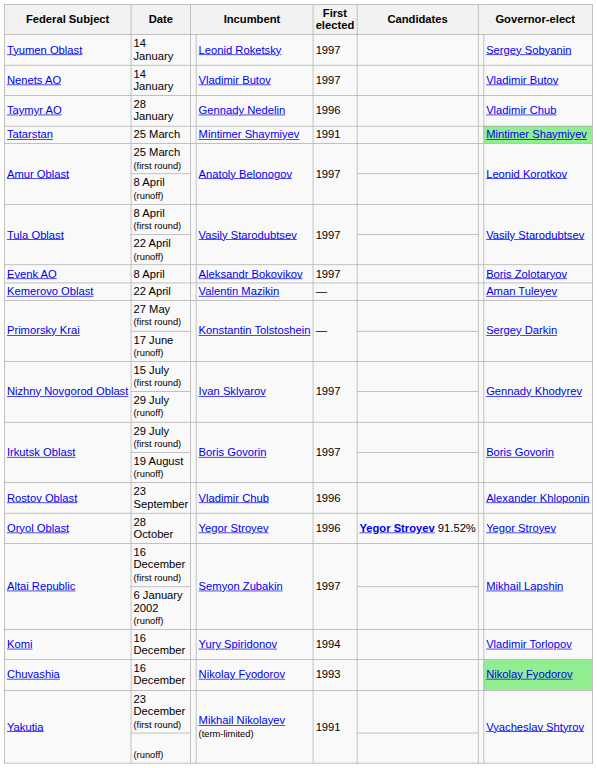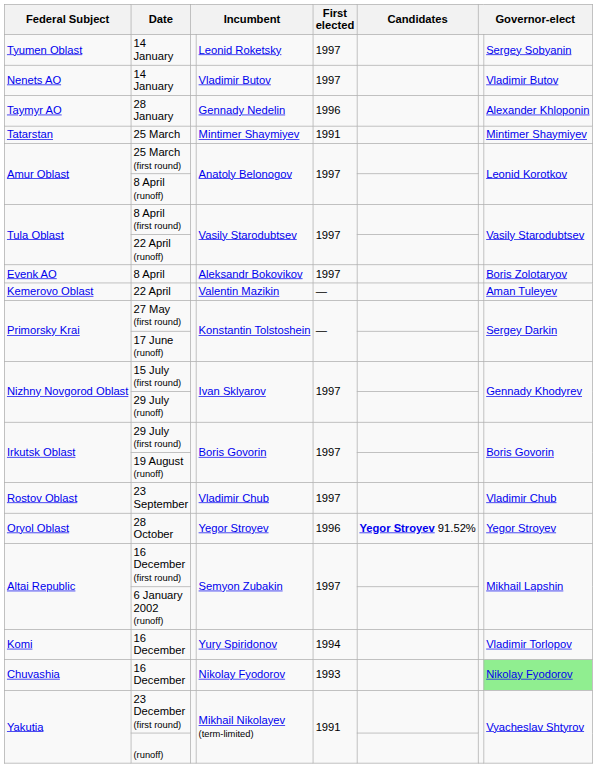(521, 110) Vladimir Chub -> (538, 110) Alexander Khloponin
(537, 134) lightgreen background -> (537, 134) no background
(328, 498) 1996 -> (328, 498) 1997
(538, 498) Alexander Khloponin -> (521, 498) Vladimir Chub
